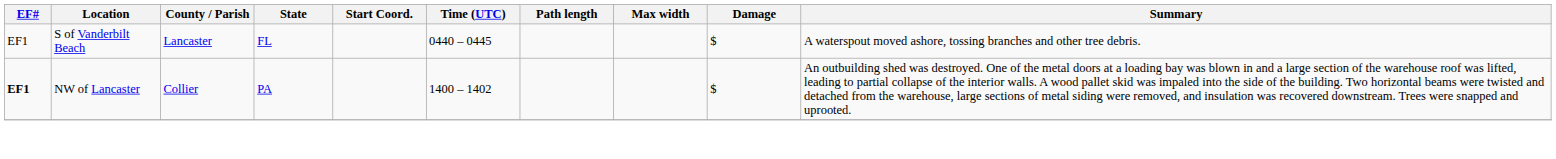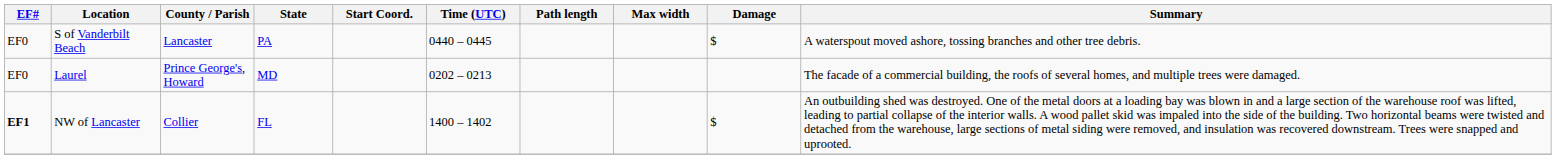(18, 41) EF1 -> (18, 41) EF0
(265, 41) FL -> (265, 41) PA
+ row: (70, 75)
(265, 89) PA -> (265, 122) FL
